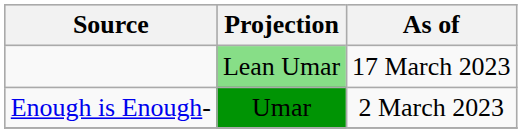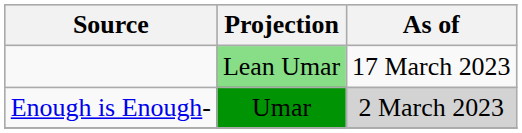(431, 107) no background -> (431, 107) lightgrey background
